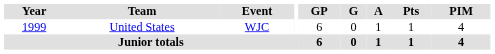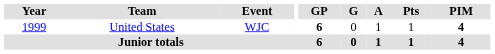(319, 26) normal -> (319, 26) bold
(461, 26) normal -> (461, 26) bold
